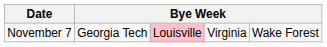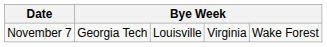(177, 33) pink background -> (177, 33) no background
